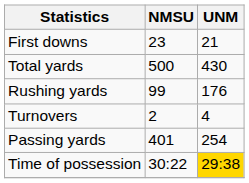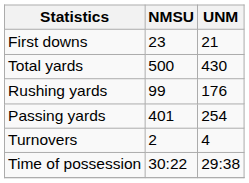rows swapped: (57, 140) <-> (43, 115)
(221, 165) gold background -> (221, 165) no background
